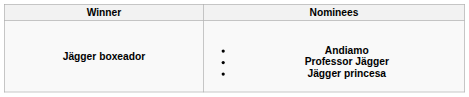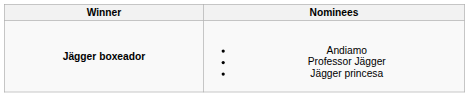(334, 62) bold -> (334, 62) normal
